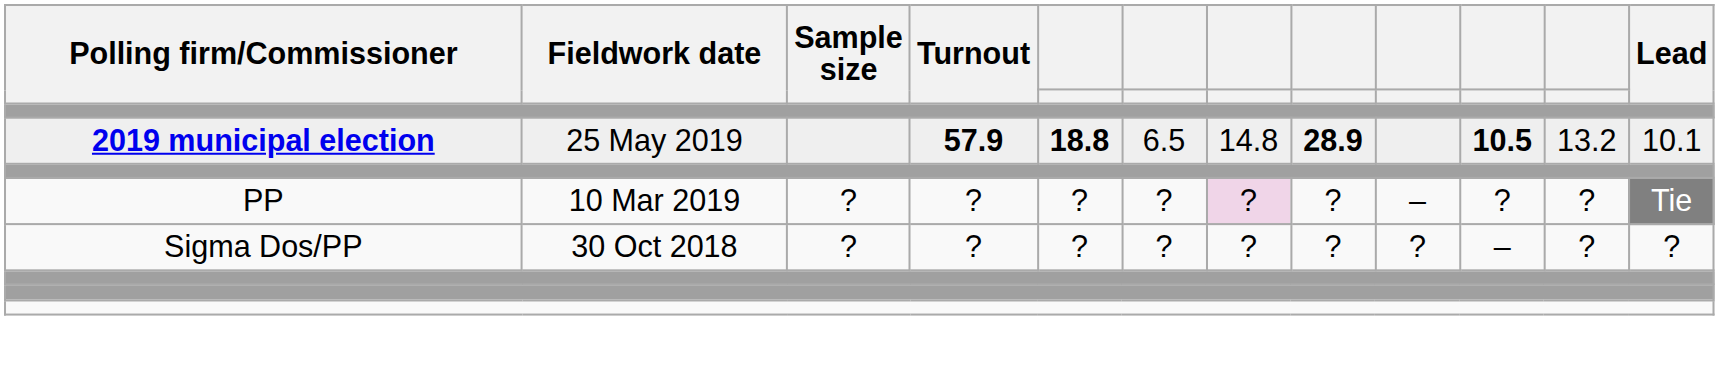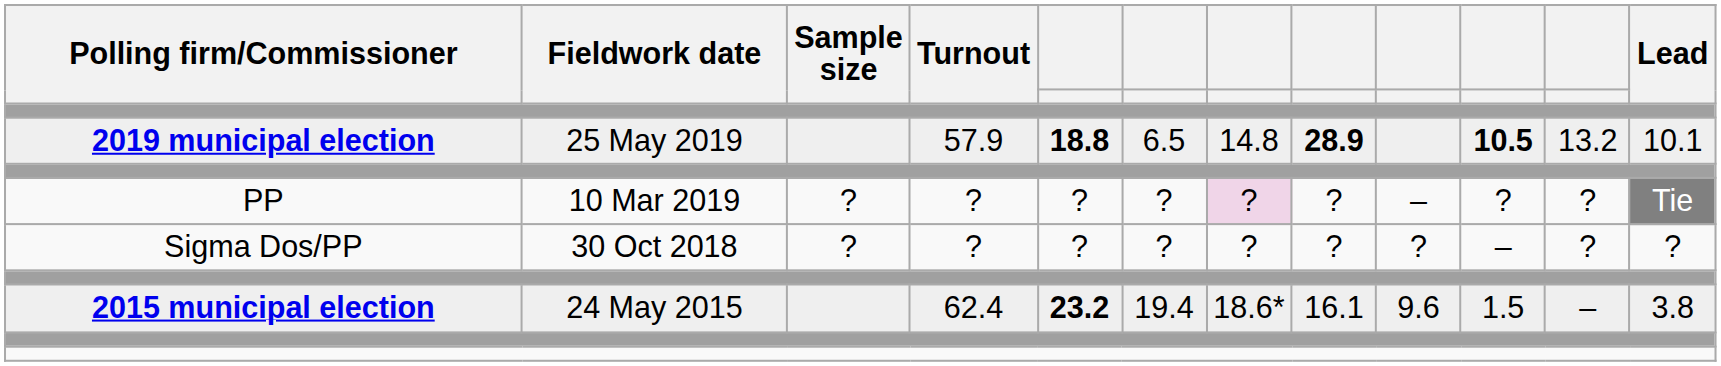(974, 140) bold -> (974, 140) normal
+ row: (263, 308)
